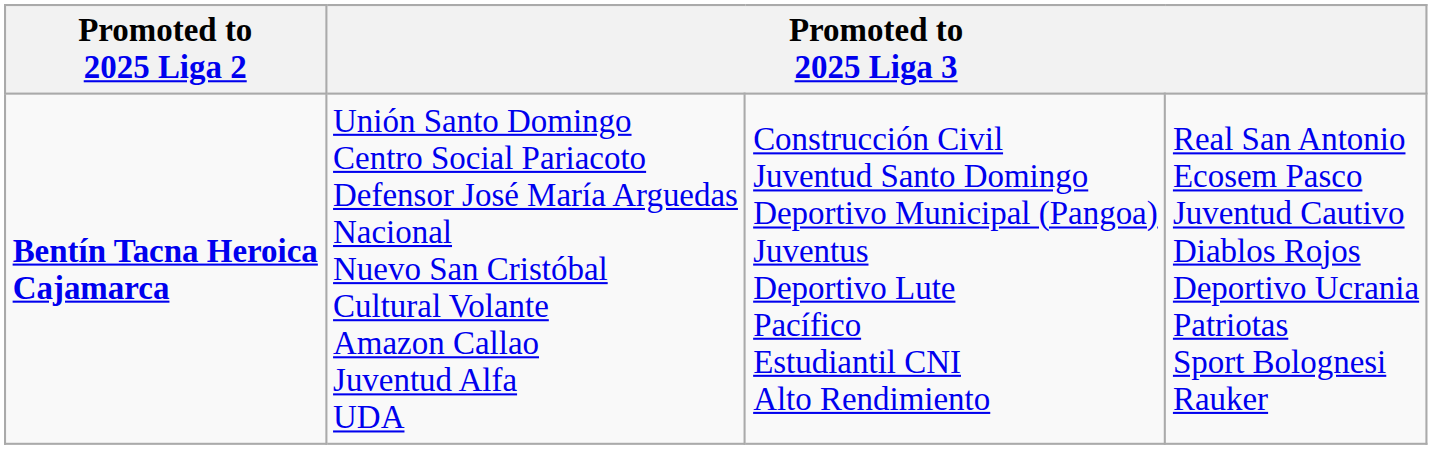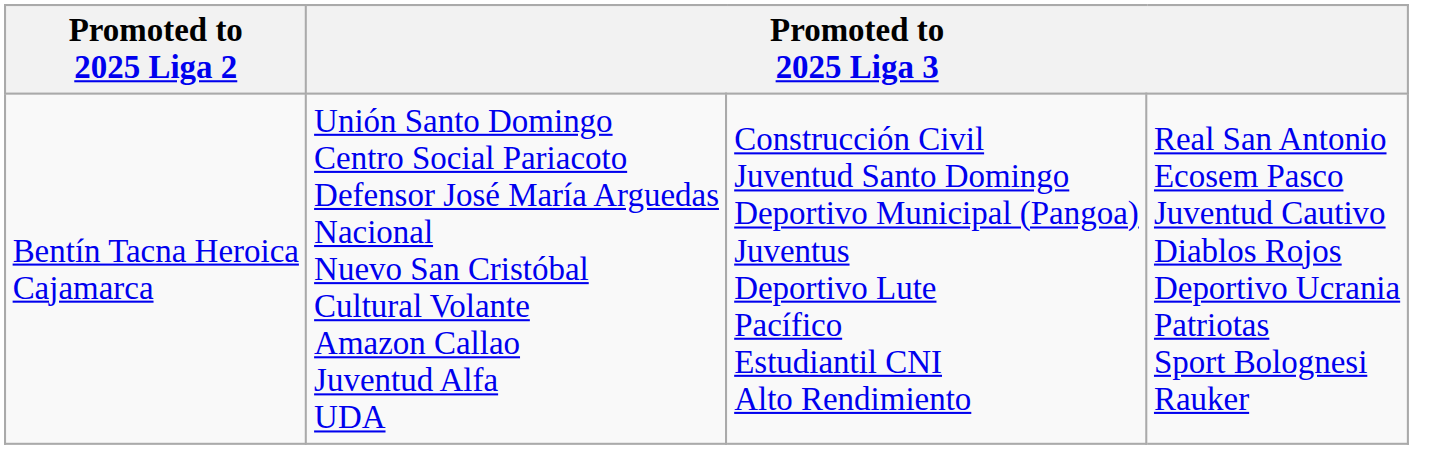(165, 268) bold -> (156, 268) normal
